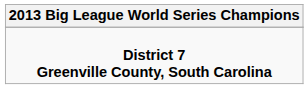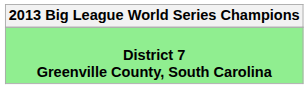(154, 63) no background -> (154, 63) lightgreen background
